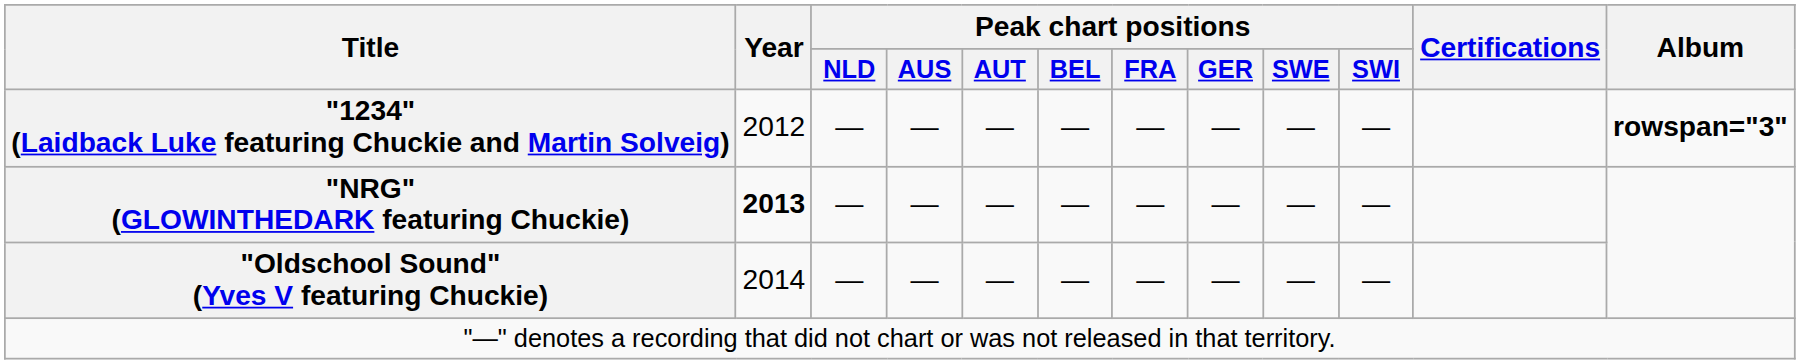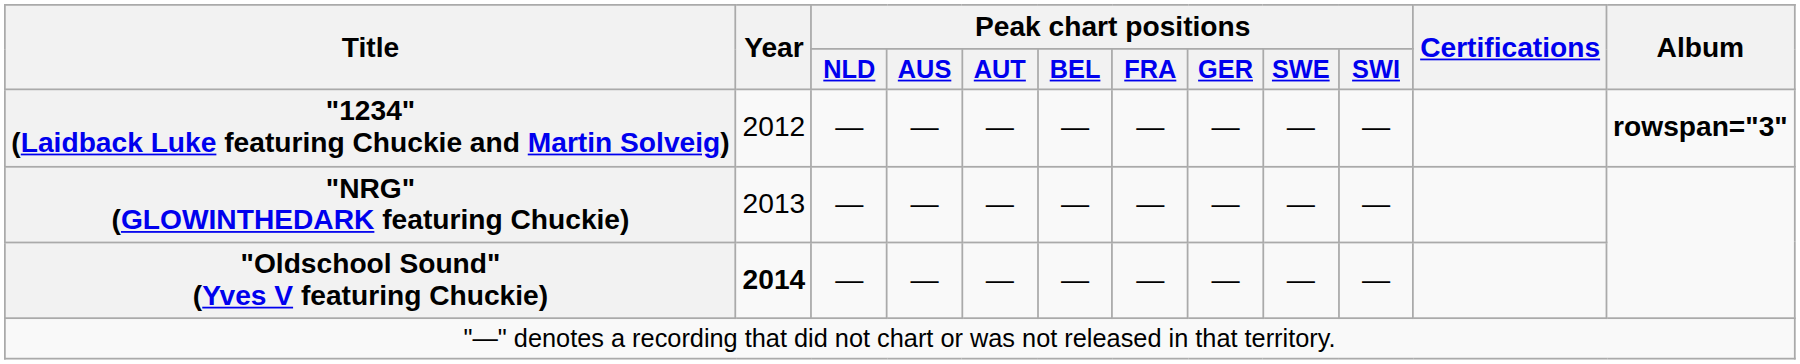(774, 203) bold -> (774, 203) normal
(774, 280) normal -> (774, 280) bold
